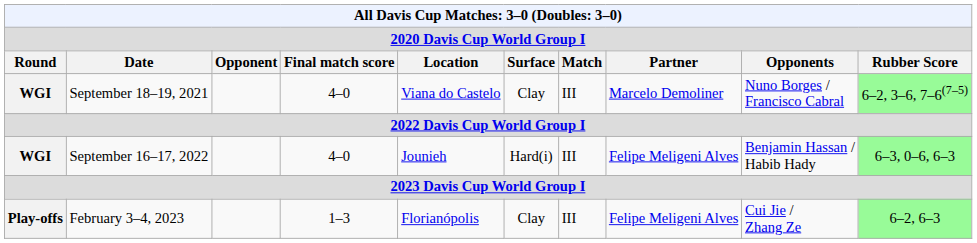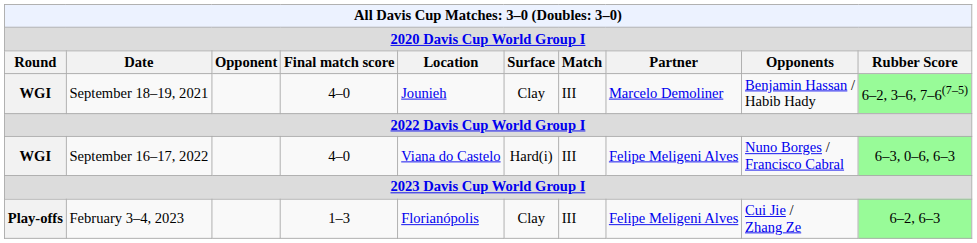(451, 93) Viana do Castelo -> (424, 93) Jounieh
(795, 93) Nuno Borges / Francisco Cabral -> (800, 93) Benjamin Hassan / Habib Hady
(424, 156) Jounieh -> (451, 156) Viana do Castelo
(800, 156) Benjamin Hassan / Habib Hady -> (795, 156) Nuno Borges / Francisco Cabral
